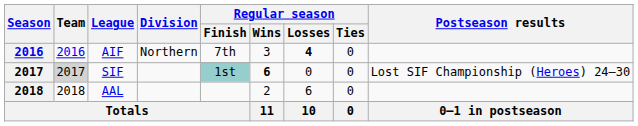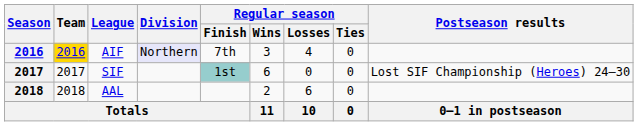(71, 53) no background -> (71, 53) gold background
(169, 53) no background -> (169, 53) lavender background
(309, 53) bold -> (309, 53) normal
(71, 73) lightgrey background -> (71, 73) no background
(267, 73) bold -> (267, 73) normal
